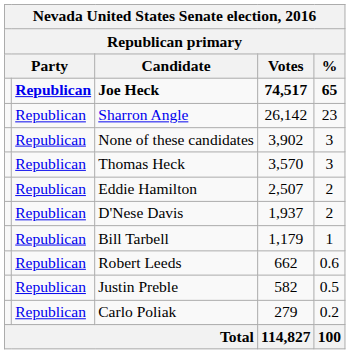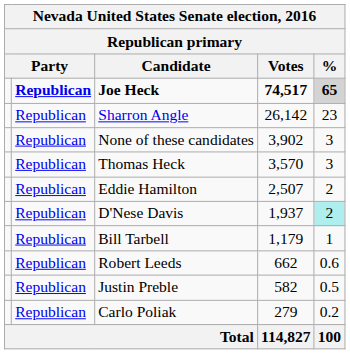(329, 90) no background -> (329, 90) lightgrey background
(329, 213) no background -> (329, 213) paleturquoise background
